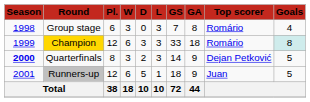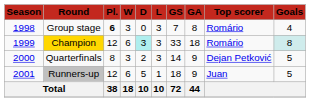(112, 27) normal -> (112, 27) bold
(143, 43) no background -> (143, 43) paleturquoise background
(24, 58) bold -> (24, 58) normal
